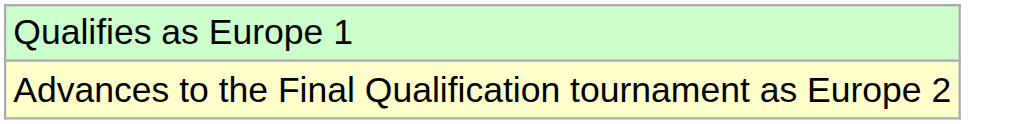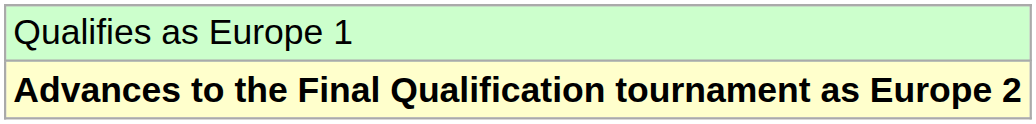(482, 88) normal -> (518, 88) bold
